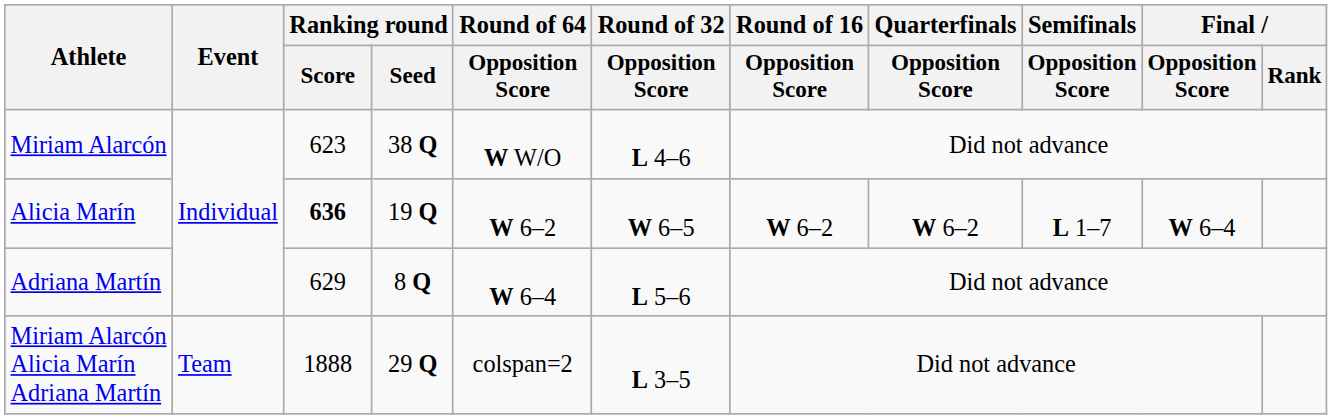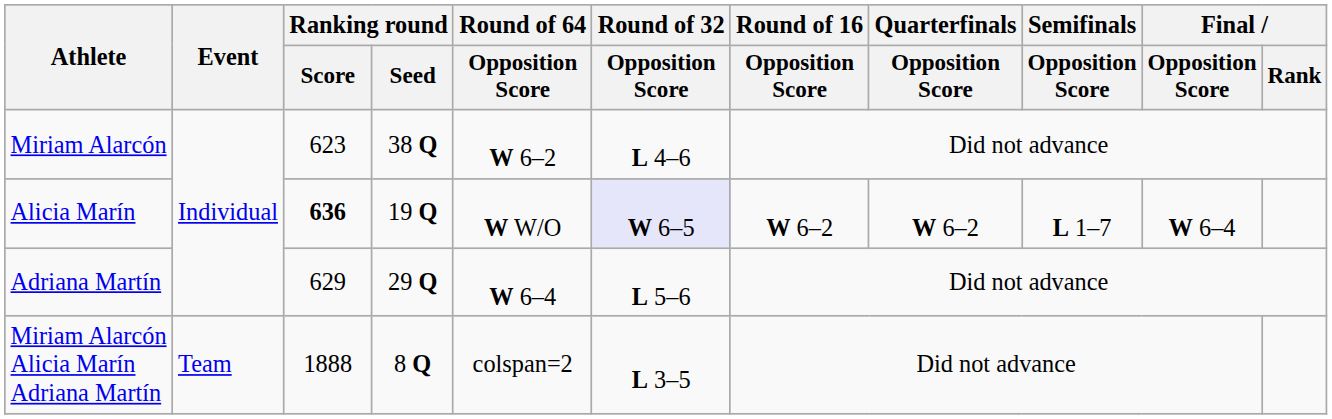(523, 158) W W/O -> (523, 158) W 6–2
(523, 227) W 6–2 -> (523, 227) W W/O
(661, 227) no background -> (661, 227) lavender background
(413, 282) 8 Q -> (413, 282) 29 Q
(413, 365) 29 Q -> (413, 365) 8 Q
